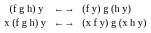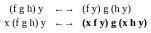(114, 23) normal -> (115, 23) bold
